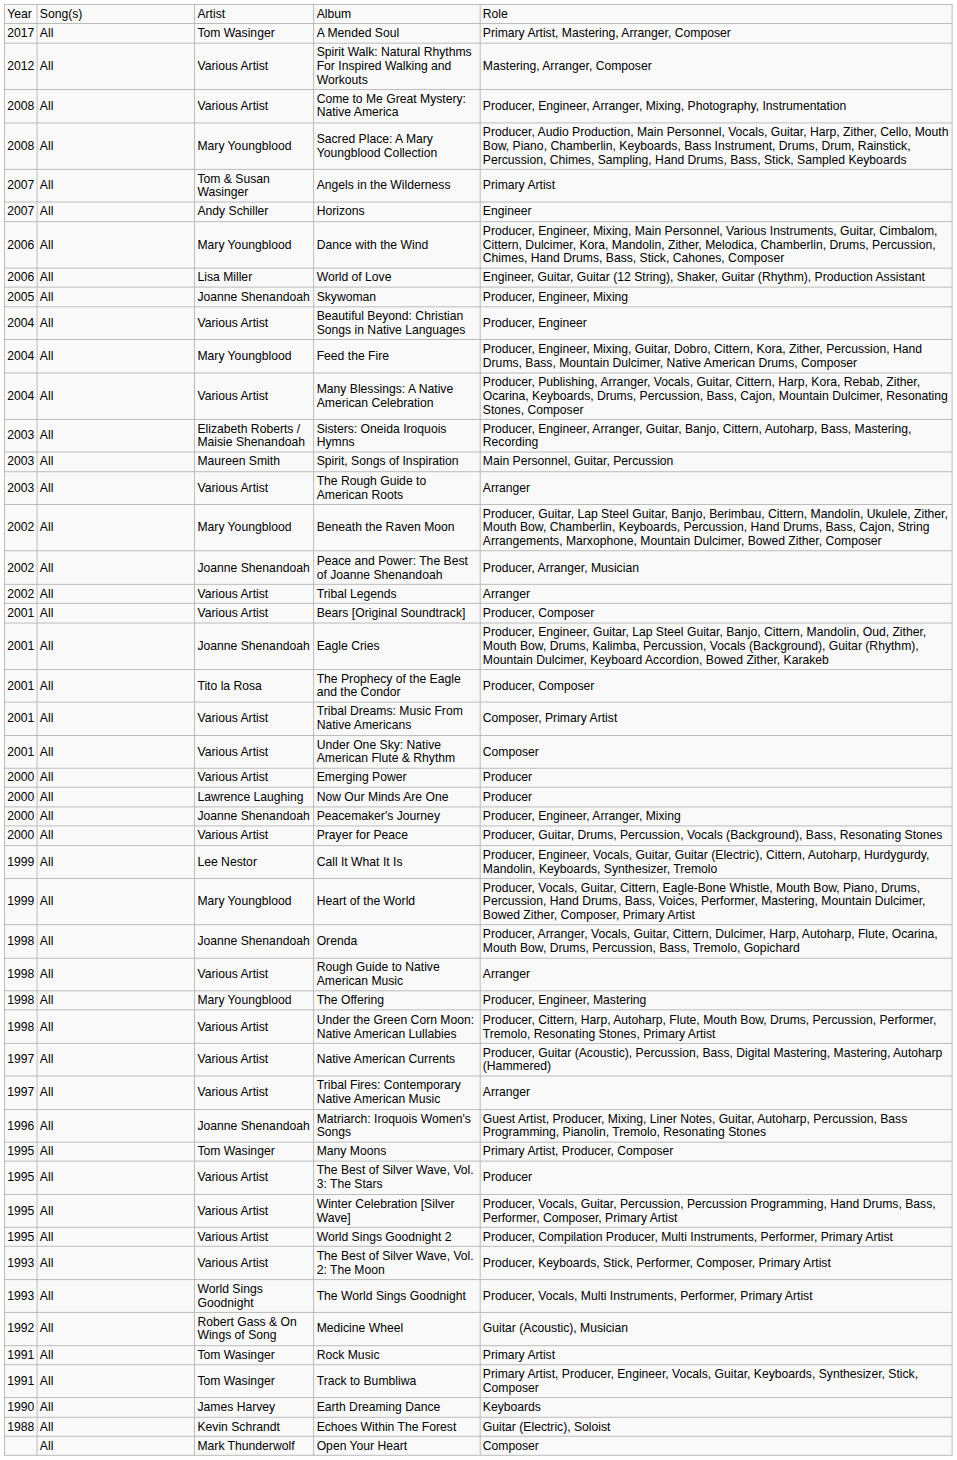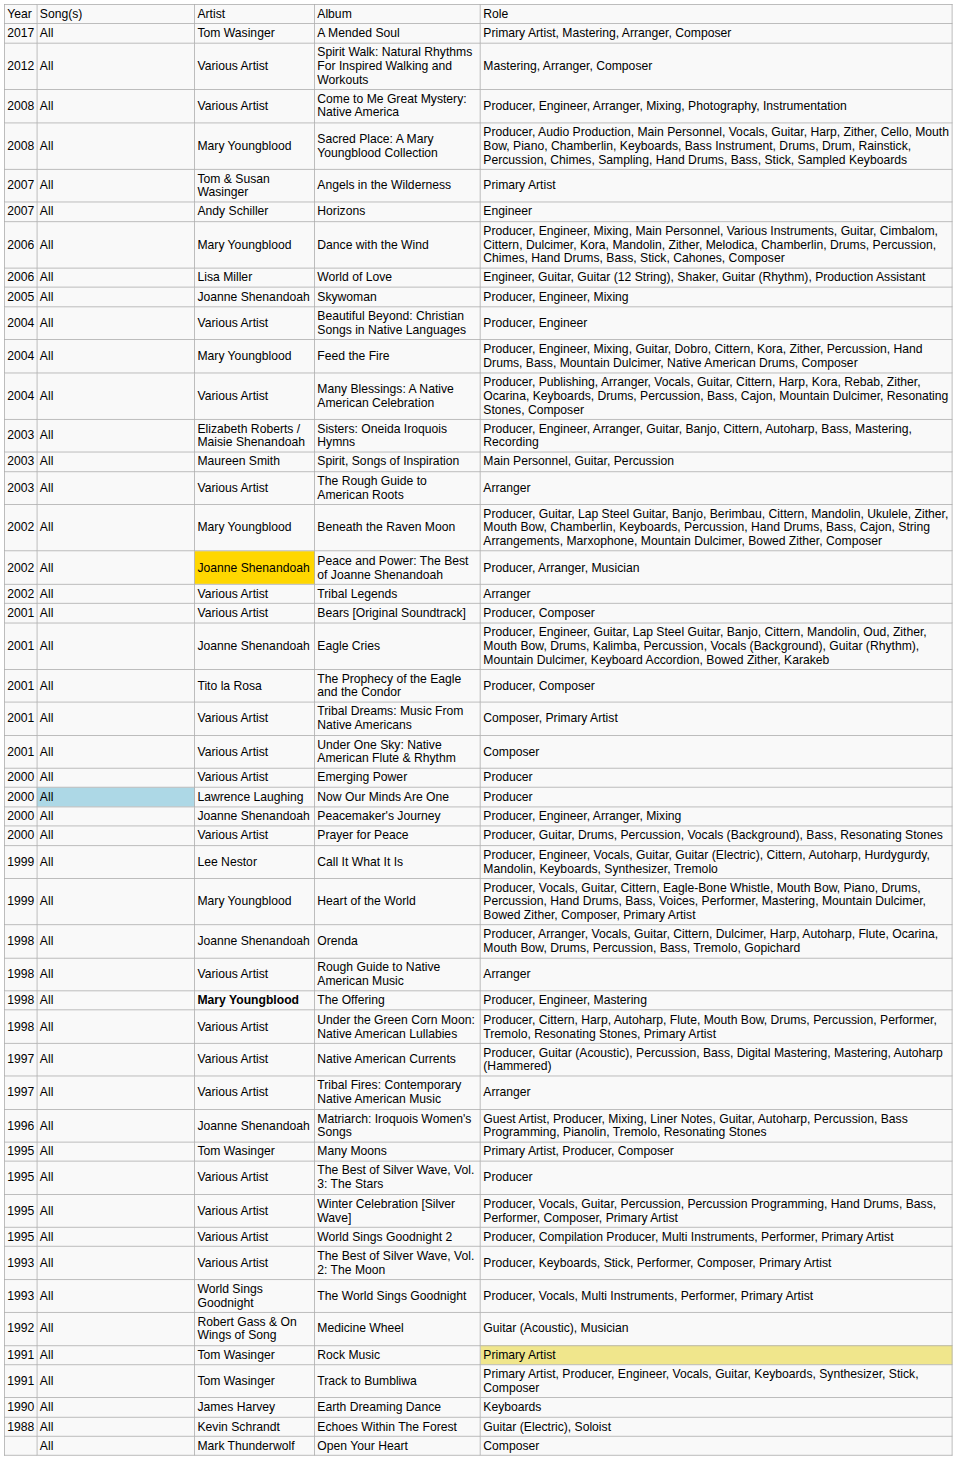(254, 567) no background -> (254, 567) gold background
(47, 797) no background -> (47, 797) lightblue background
(244, 1000) normal -> (248, 1000) bold
(519, 1355) no background -> (519, 1355) khaki background
